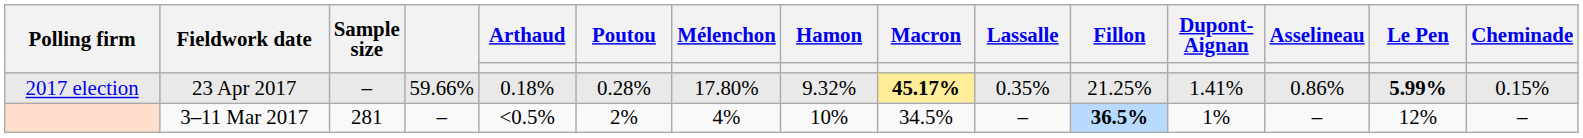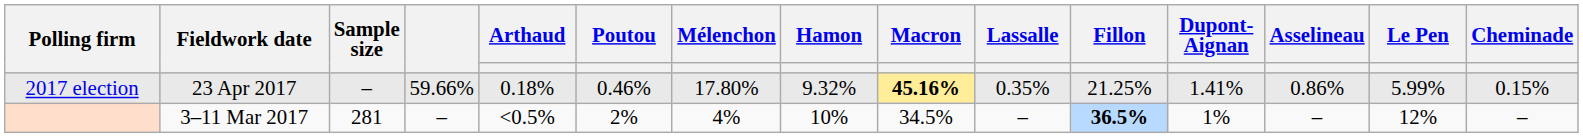(624, 88) 0.28% -> (624, 88) 0.46%
(926, 88) 45.17% -> (926, 88) 45.16%
(1418, 88) bold -> (1418, 88) normal
